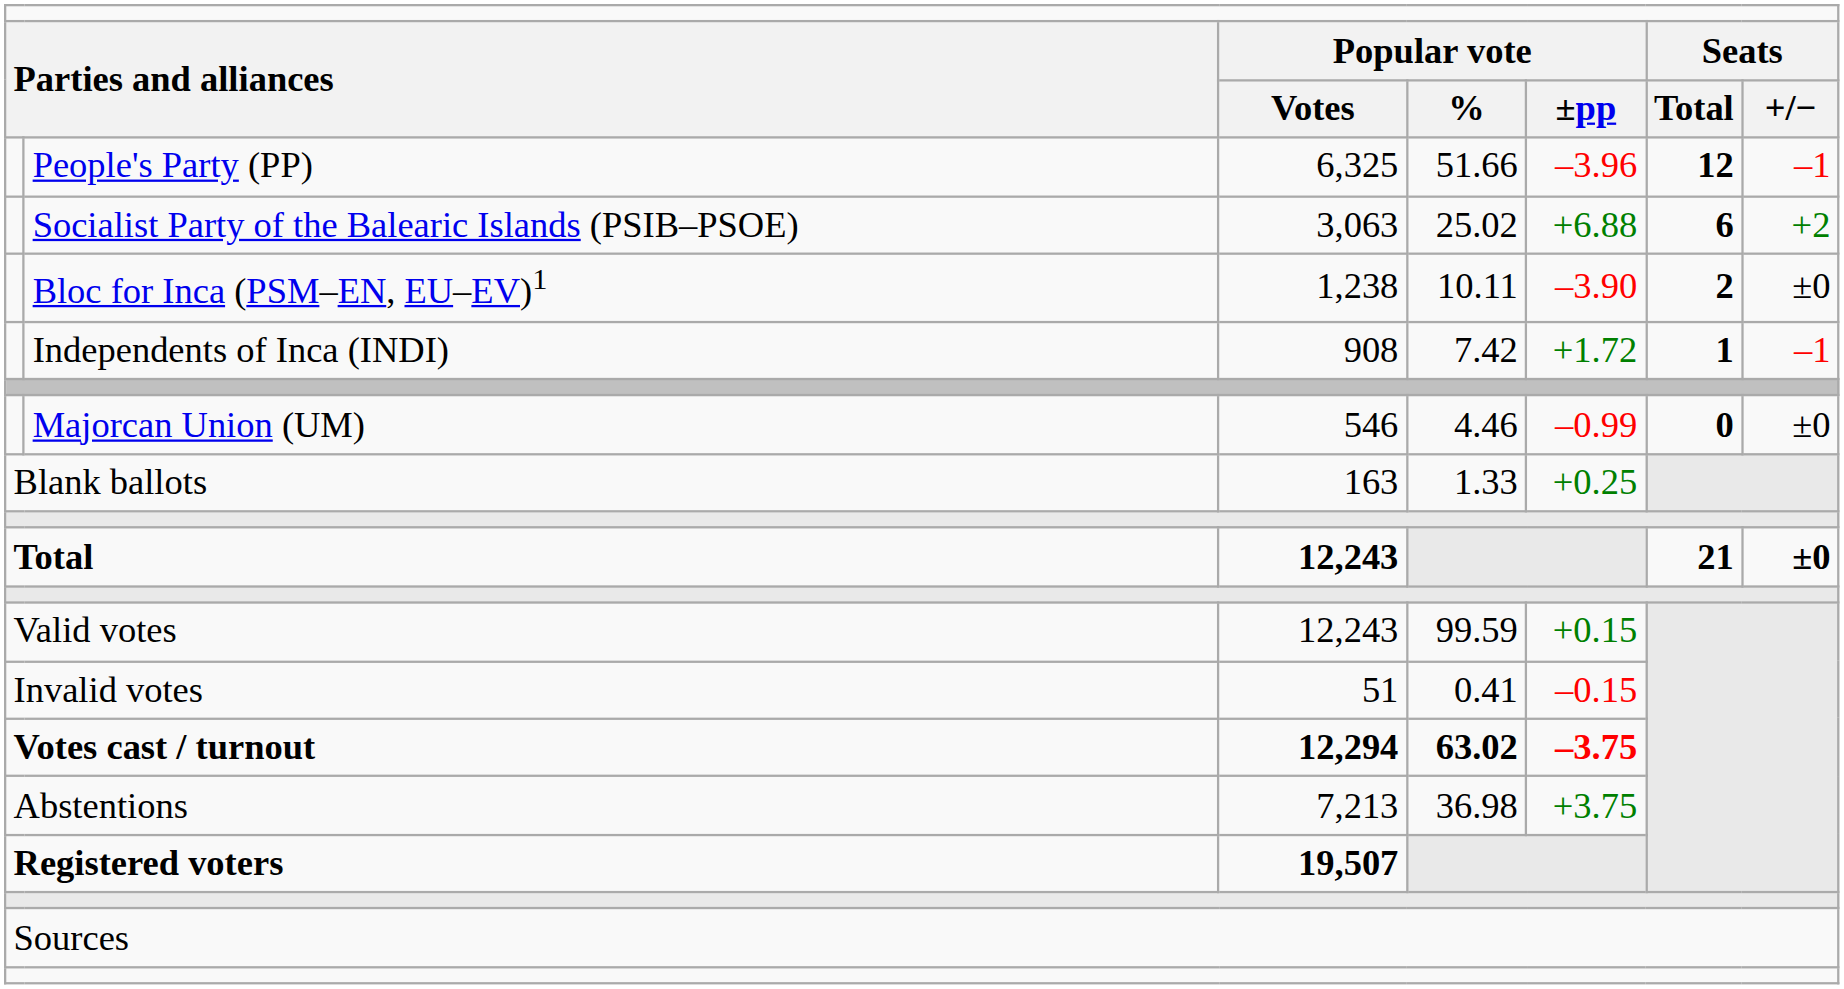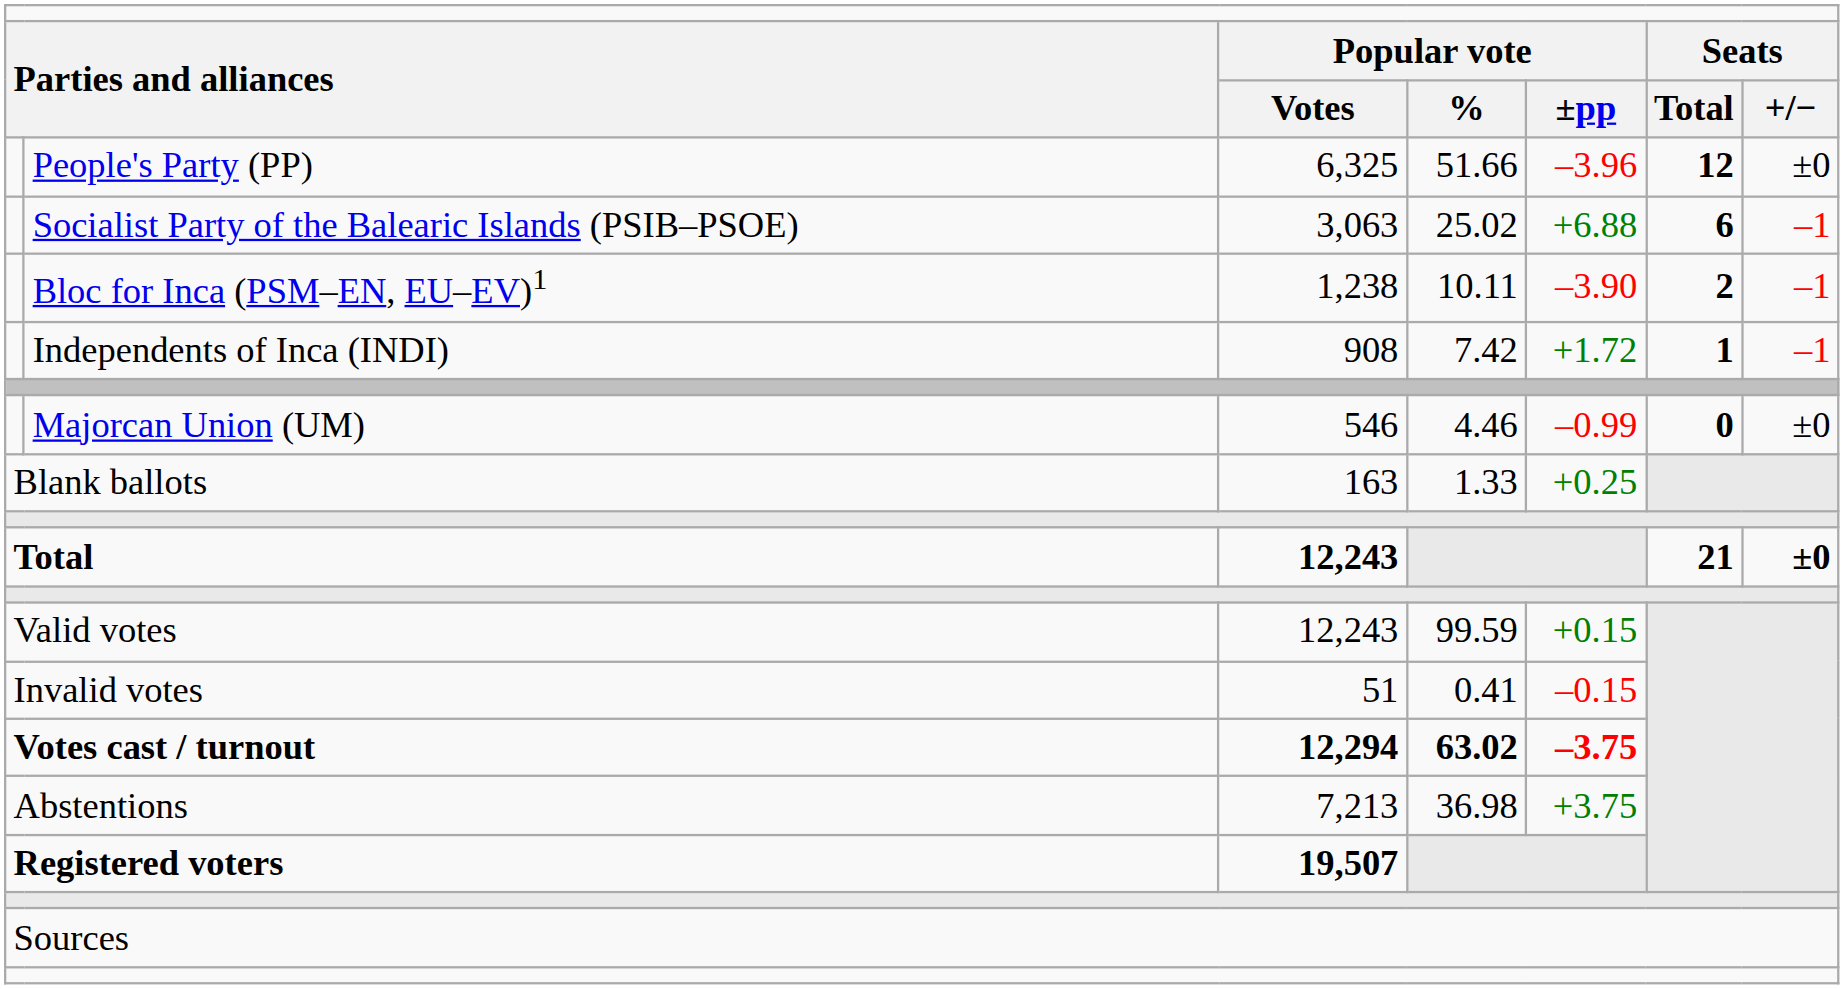(1812, 165) –1 -> (1811, 165) ±0
(1811, 223) +2 -> (1812, 223) –1
(1811, 286) ±0 -> (1812, 286) –1
